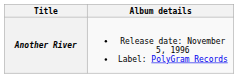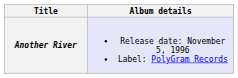(161, 50) no background -> (161, 50) lavender background
